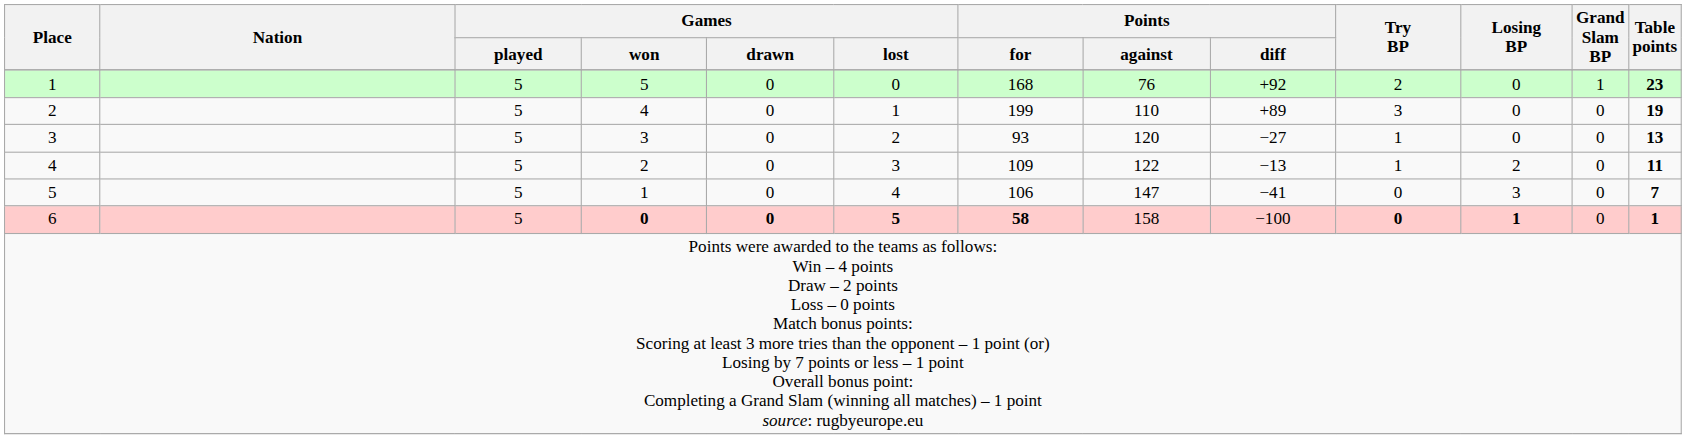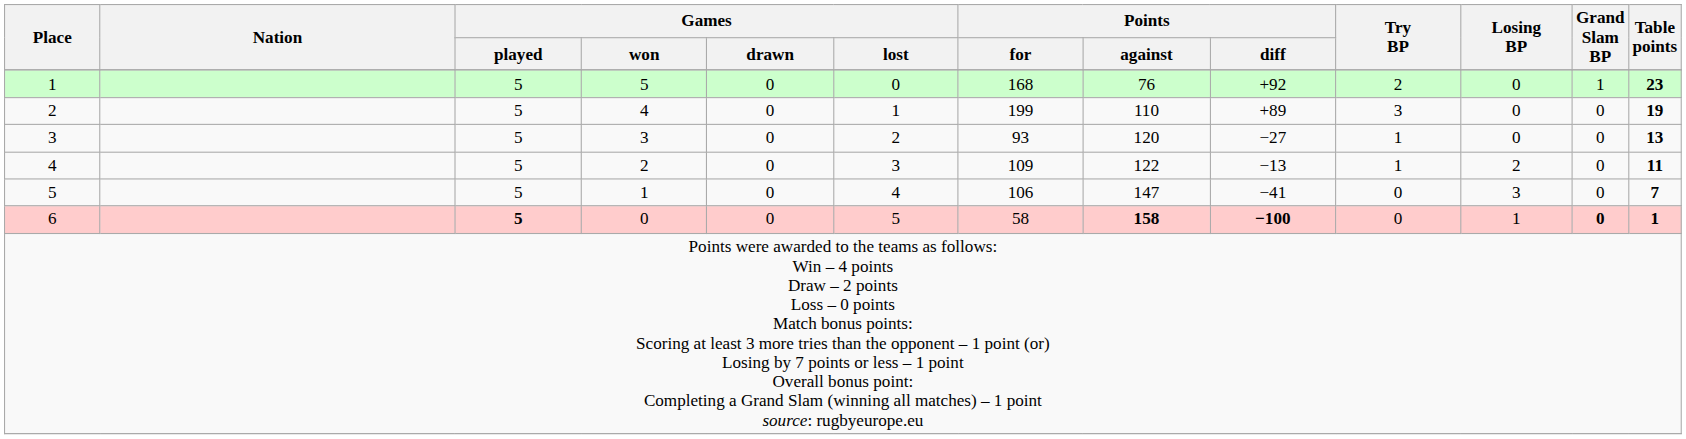(518, 219) normal -> (518, 219) bold
(644, 219) bold -> (644, 219) normal
(770, 219) bold -> (770, 219) normal
(896, 219) bold -> (896, 219) normal
(1021, 219) bold -> (1021, 219) normal
(1146, 219) normal -> (1146, 219) bold
(1273, 219) normal -> (1273, 219) bold
(1398, 219) bold -> (1398, 219) normal
(1516, 219) bold -> (1516, 219) normal
(1600, 219) normal -> (1600, 219) bold
